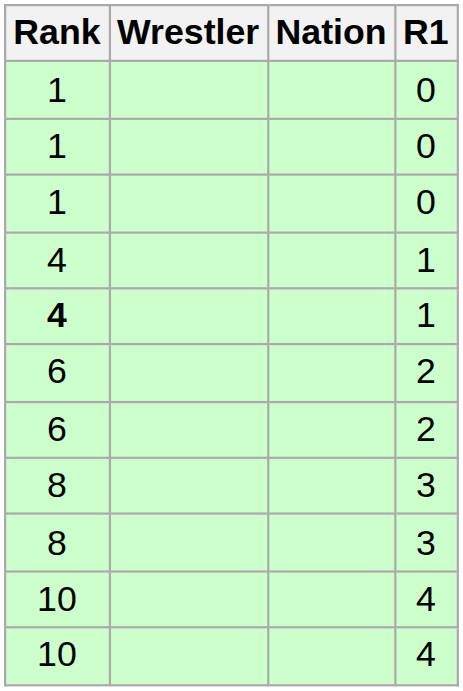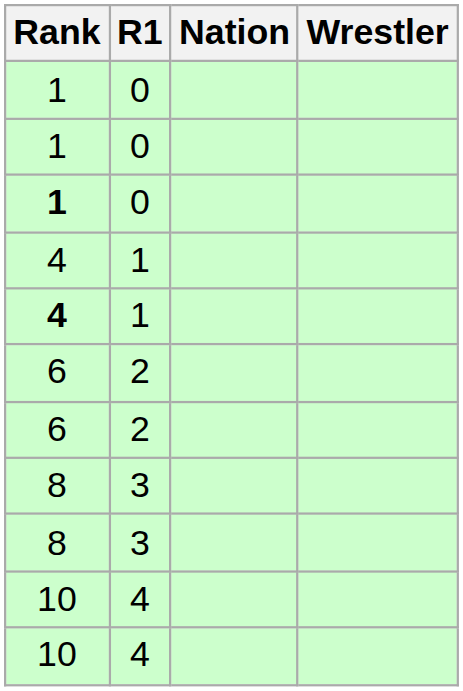columns swapped: (188, 32) <-> (426, 32)
(57, 202) normal -> (57, 202) bold
